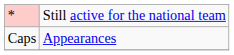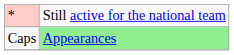(80, 38) no background -> (80, 38) lightgreen background
